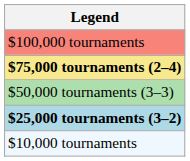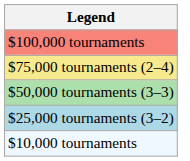(95, 67) bold -> (91, 67) normal
(95, 118) bold -> (91, 118) normal
